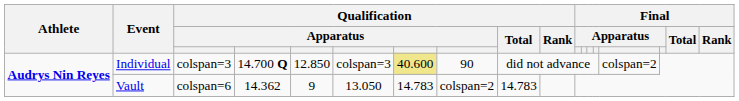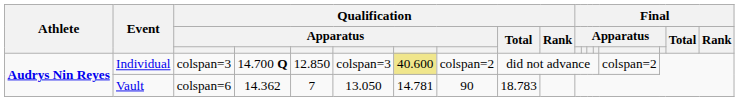(467, 64) 90 -> (467, 64) colspan=2
(312, 86) 9 -> (312, 86) 7
(415, 86) 14.783 -> (415, 86) 14.781
(467, 86) colspan=2 -> (467, 86) 90
(519, 86) 14.783 -> (519, 86) 18.783
